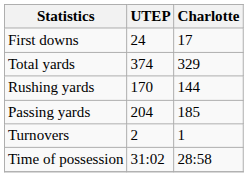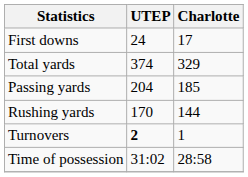rows swapped: (51, 87) <-> (49, 111)
(134, 135) normal -> (134, 135) bold
